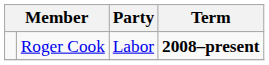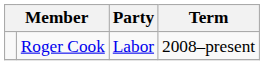(211, 45) bold -> (209, 45) normal
